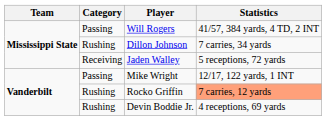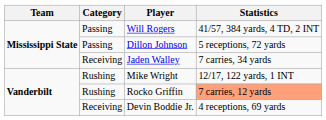(99, 44) Rushing -> (97, 44) Passing
(235, 44) 7 carries, 34 yards -> (242, 44) 5 receptions, 72 yards
(242, 60) 5 receptions, 72 yards -> (235, 60) 7 carries, 34 yards
(97, 76) Passing -> (99, 76) Rushing
(99, 107) Rushing -> (102, 107) Receiving
